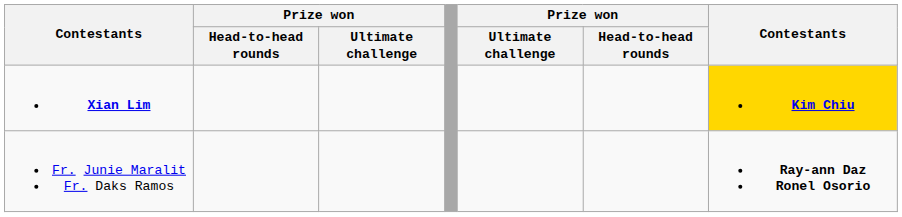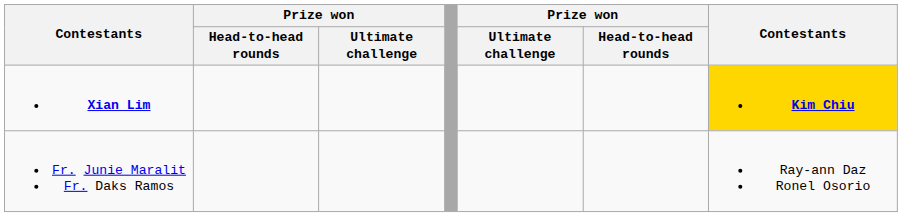(803, 179) bold -> (803, 179) normal
